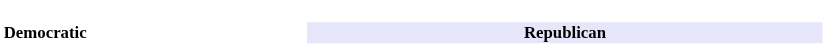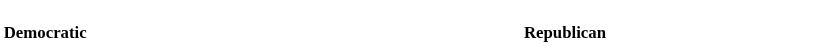(565, 32) lavender background -> (565, 32) no background
